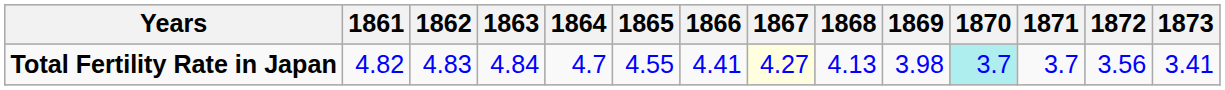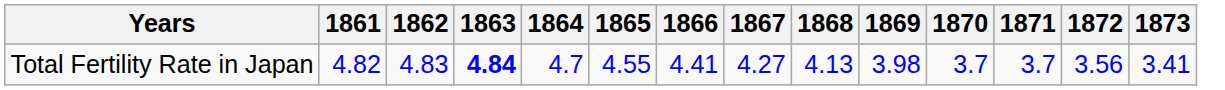(174, 64) bold -> (162, 64) normal
(515, 64) normal -> (491, 64) bold
(785, 64) lightyellow background -> (761, 64) no background
(994, 64) paleturquoise background -> (971, 64) no background
